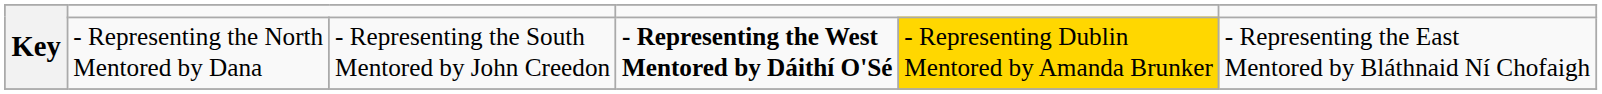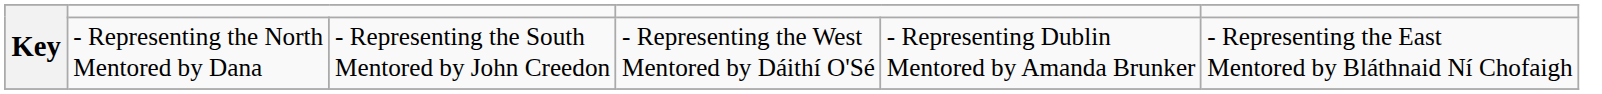(757, 52) bold -> (748, 52) normal
(1059, 52) gold background -> (1041, 52) no background
